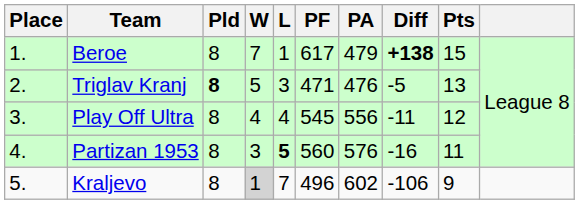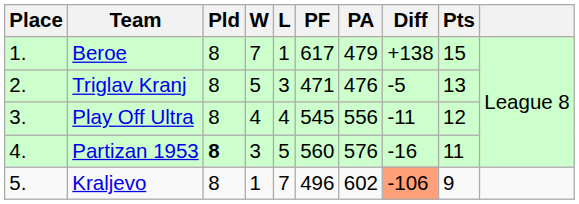(410, 53) bold -> (410, 53) normal
(214, 85) bold -> (214, 85) normal
(214, 150) normal -> (214, 150) bold
(284, 150) bold -> (284, 150) normal
(255, 183) lightgrey background -> (255, 183) no background
(408, 183) no background -> (408, 183) lightsalmon background
